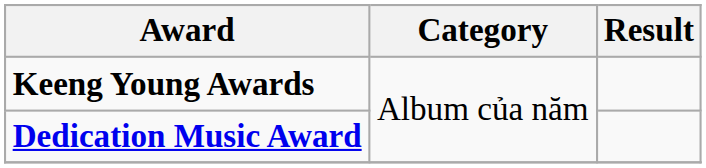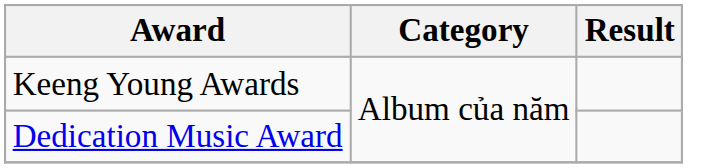(164, 83) bold -> (156, 83) normal
(187, 135) bold -> (178, 135) normal
